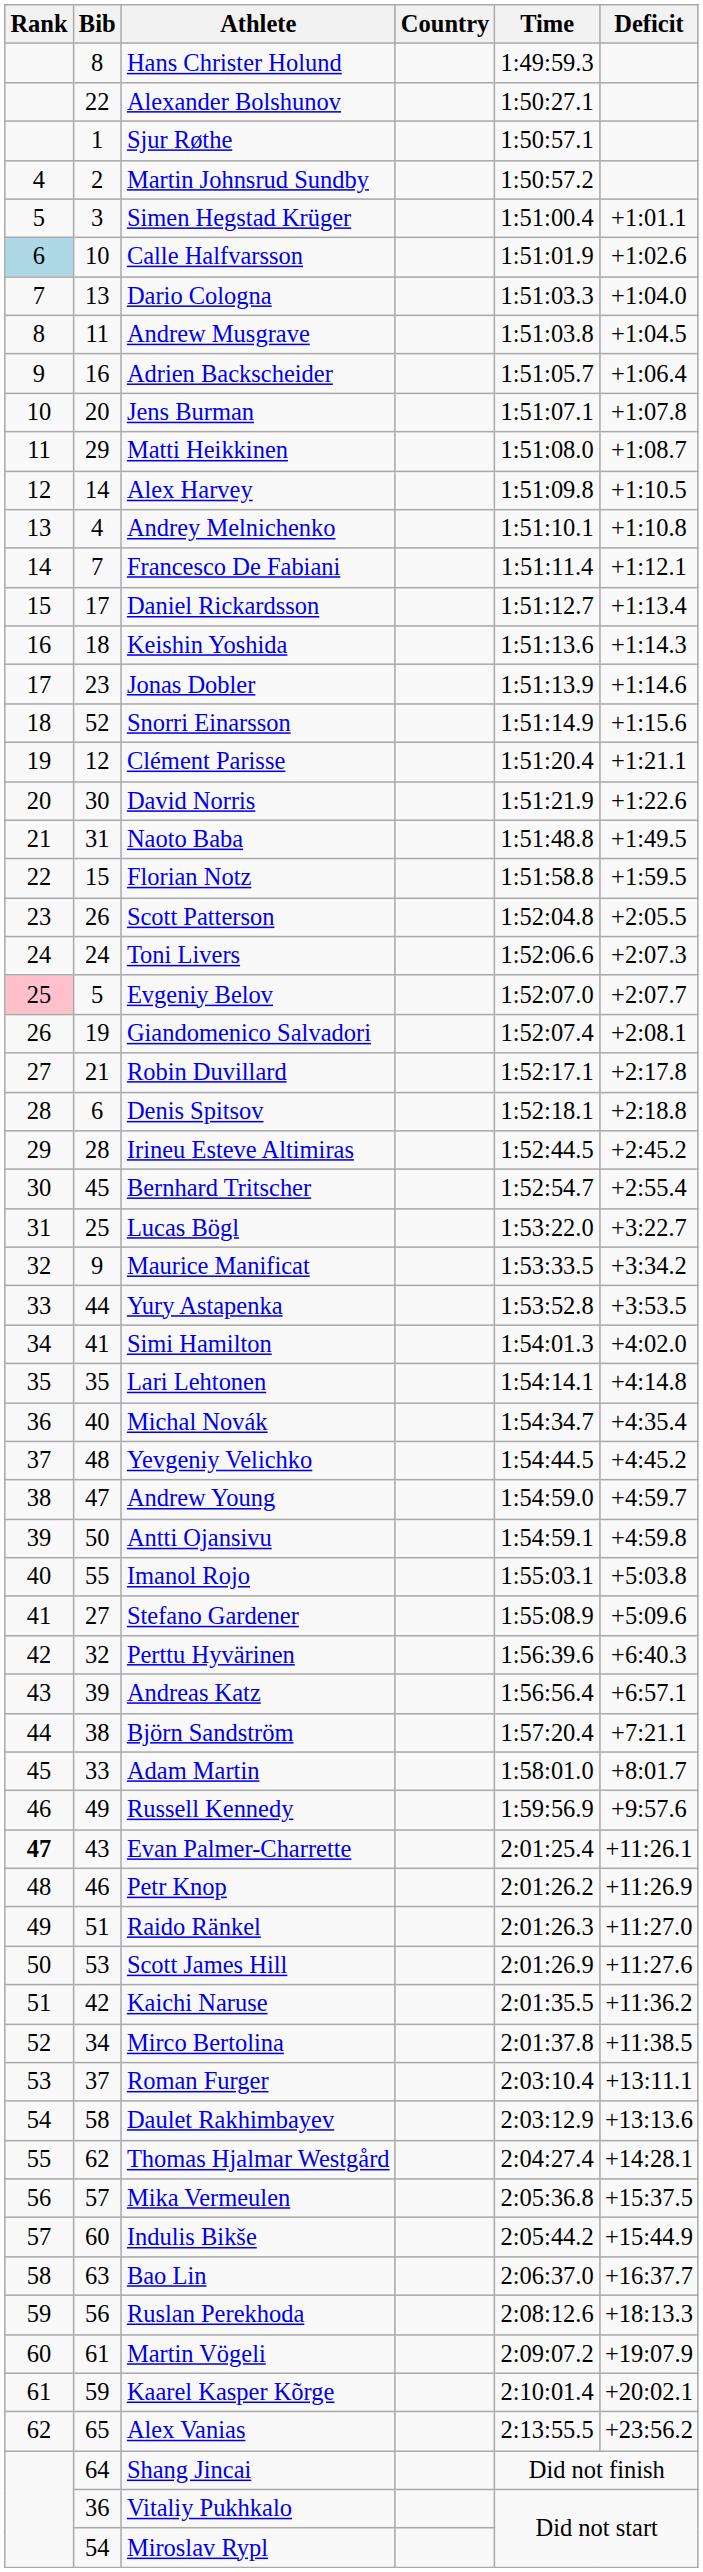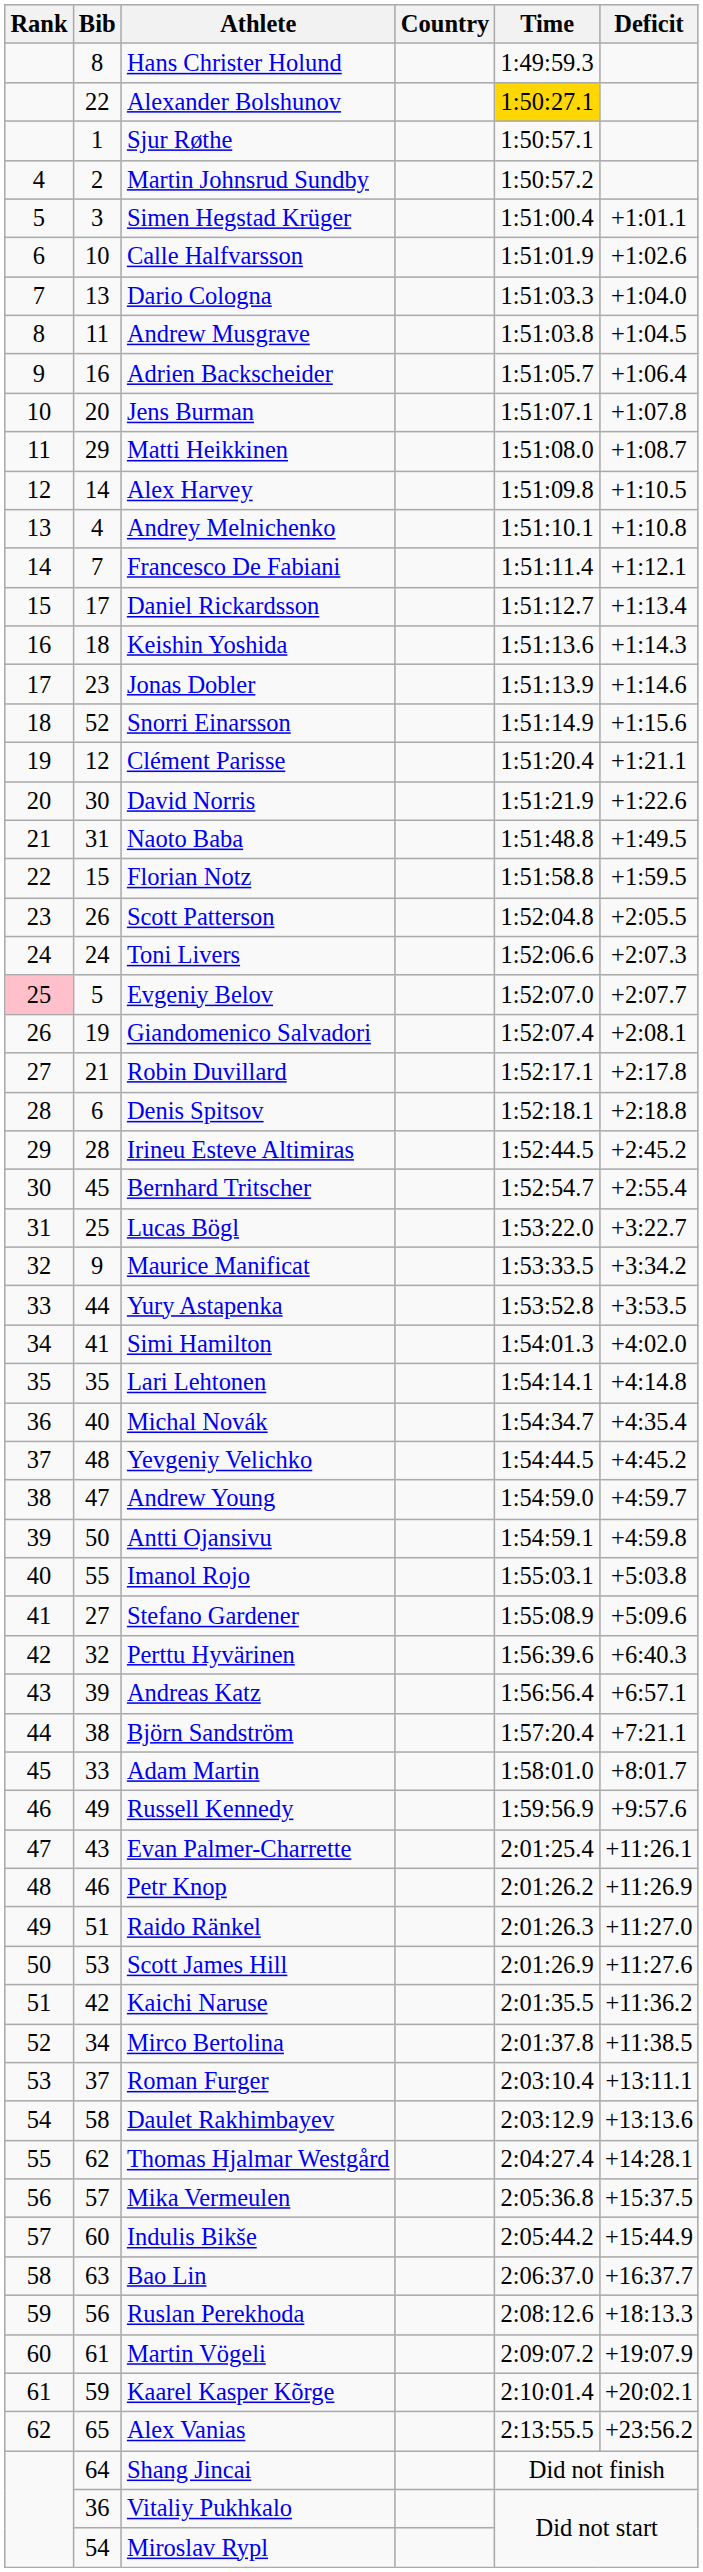(547, 101) no background -> (547, 101) gold background
(39, 256) lightblue background -> (39, 256) no background
(39, 1848) bold -> (39, 1848) normal
